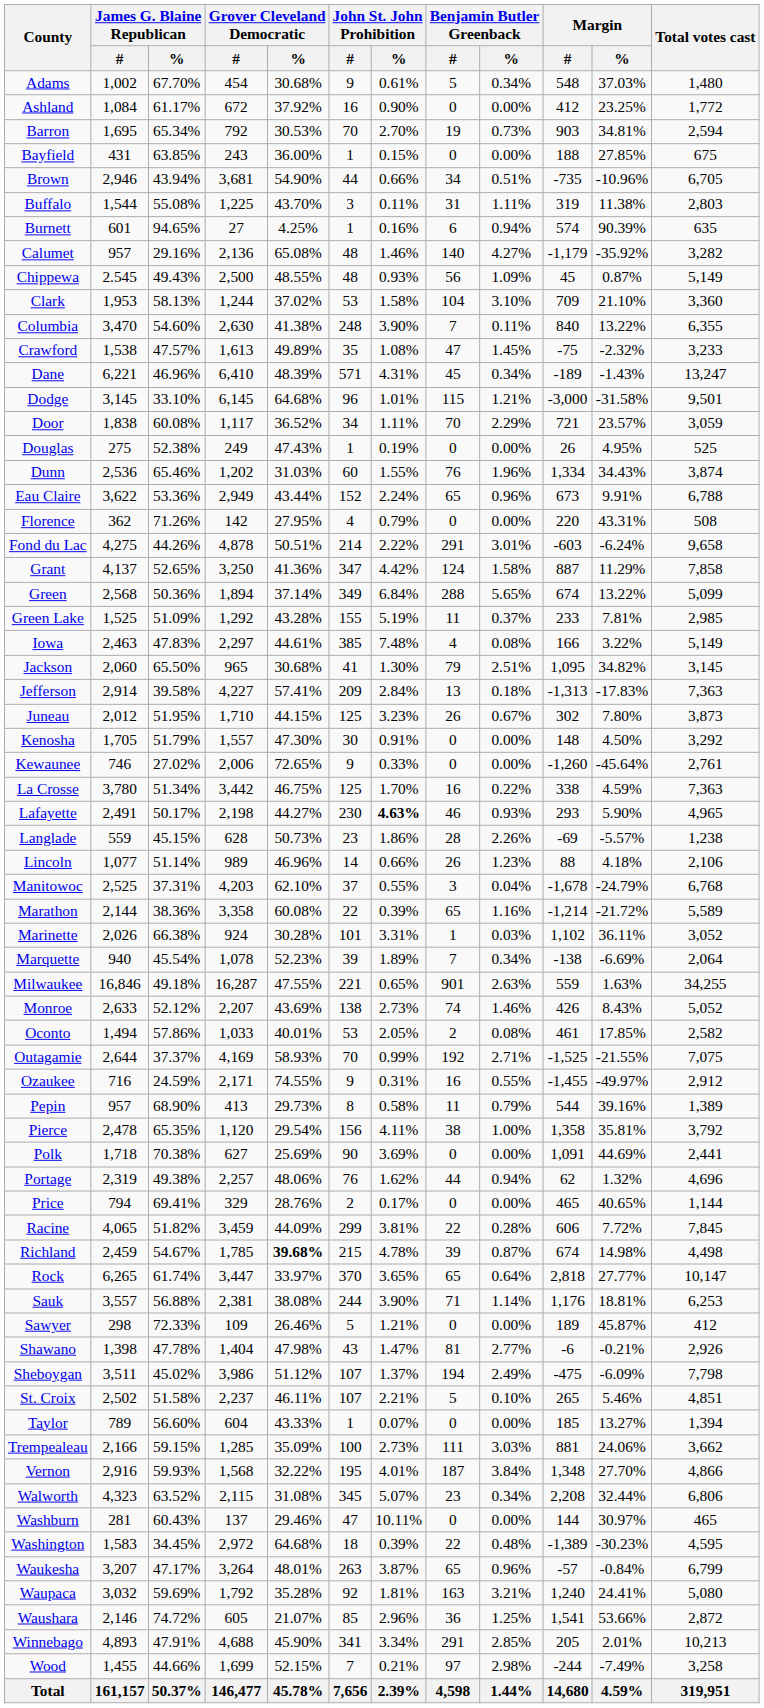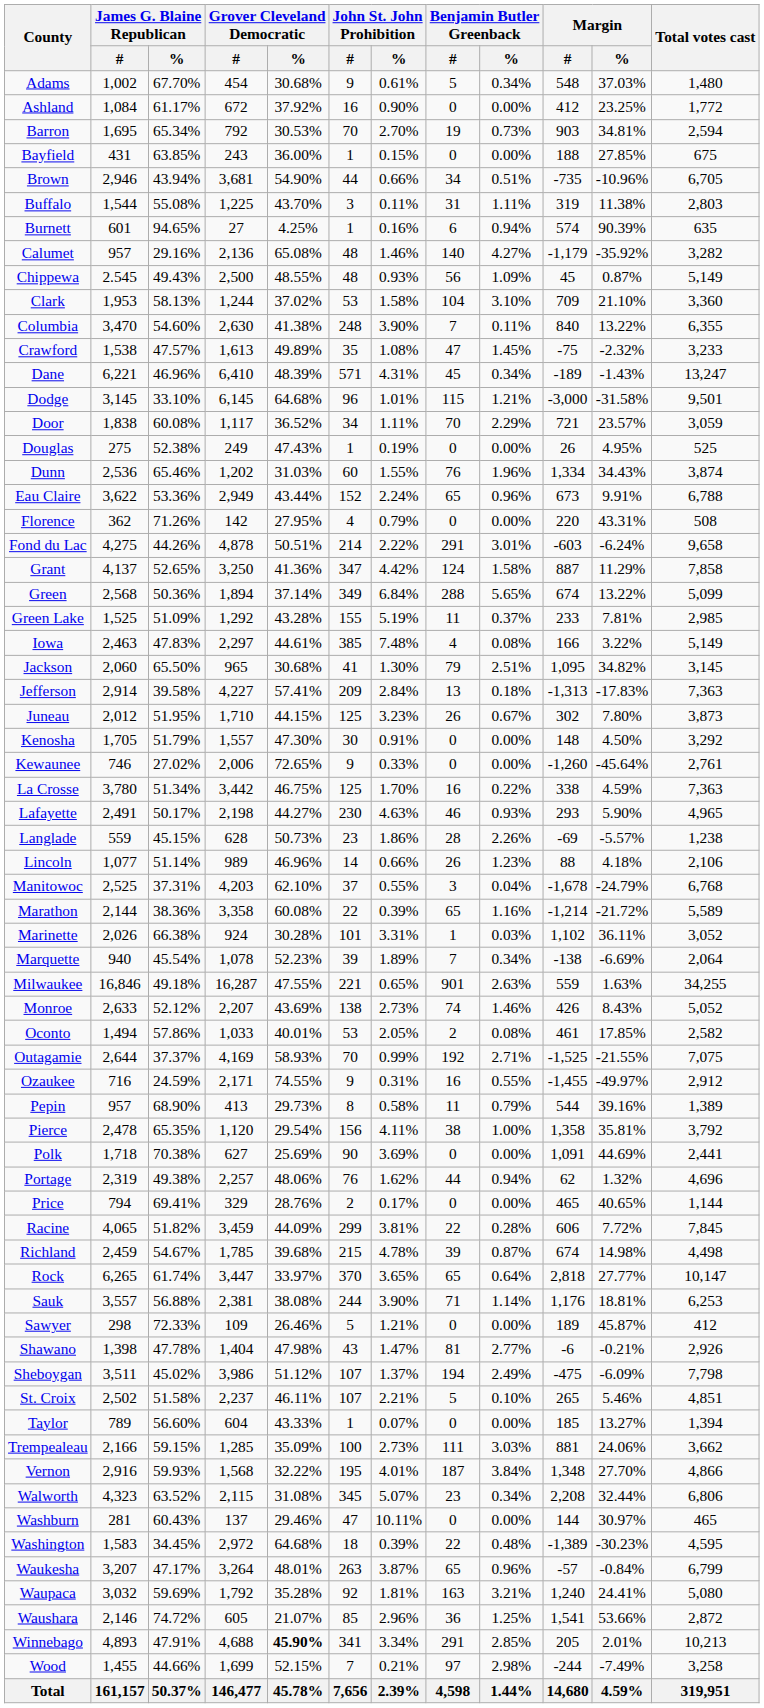(399, 813) bold -> (399, 813) normal
(298, 1251) bold -> (298, 1251) normal
(298, 1641) normal -> (298, 1641) bold
